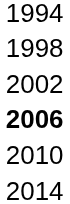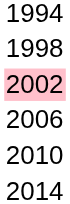(35, 84) no background -> (35, 84) pink background
(35, 120) bold -> (35, 120) normal
